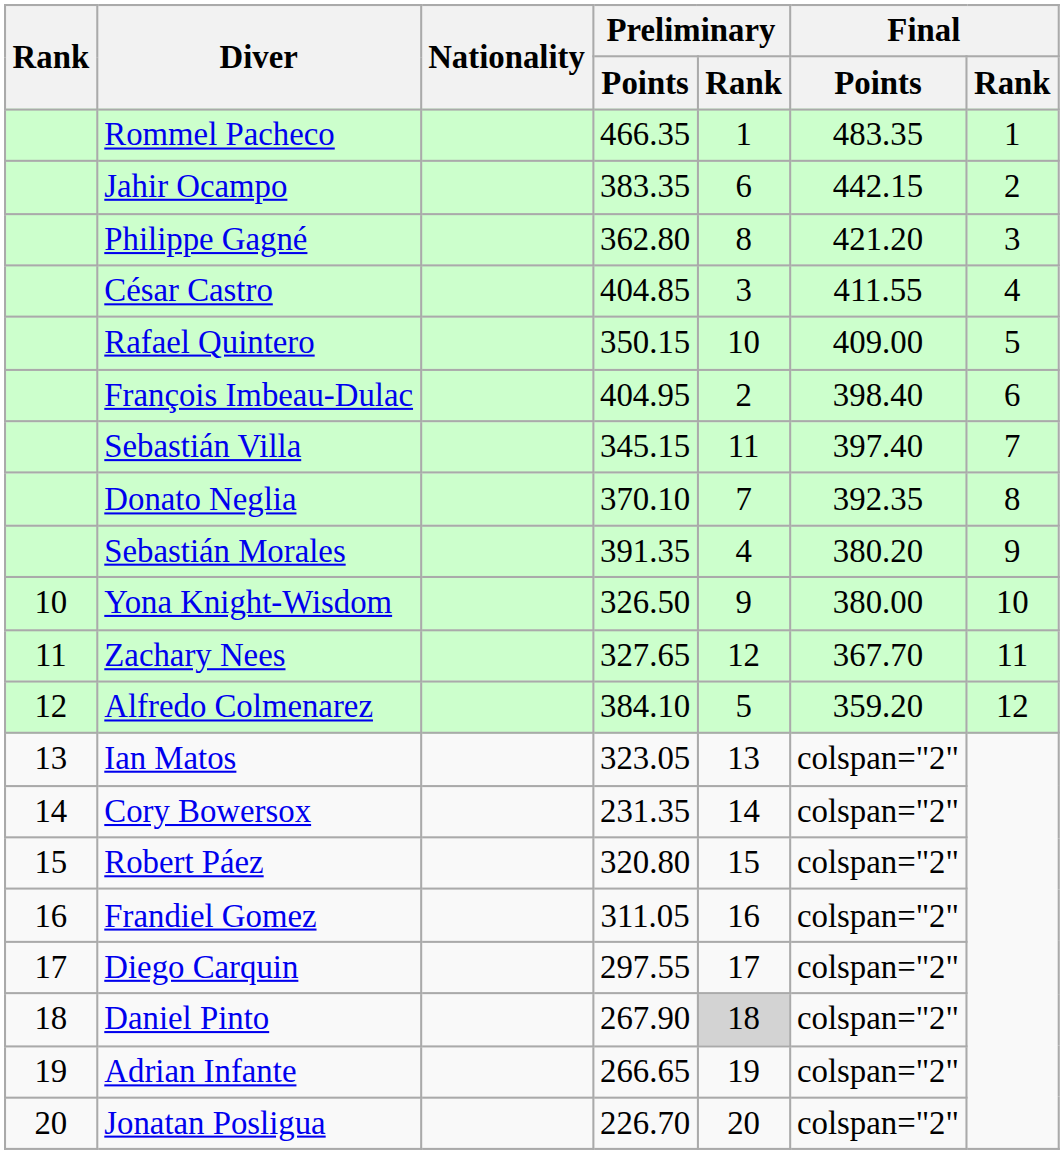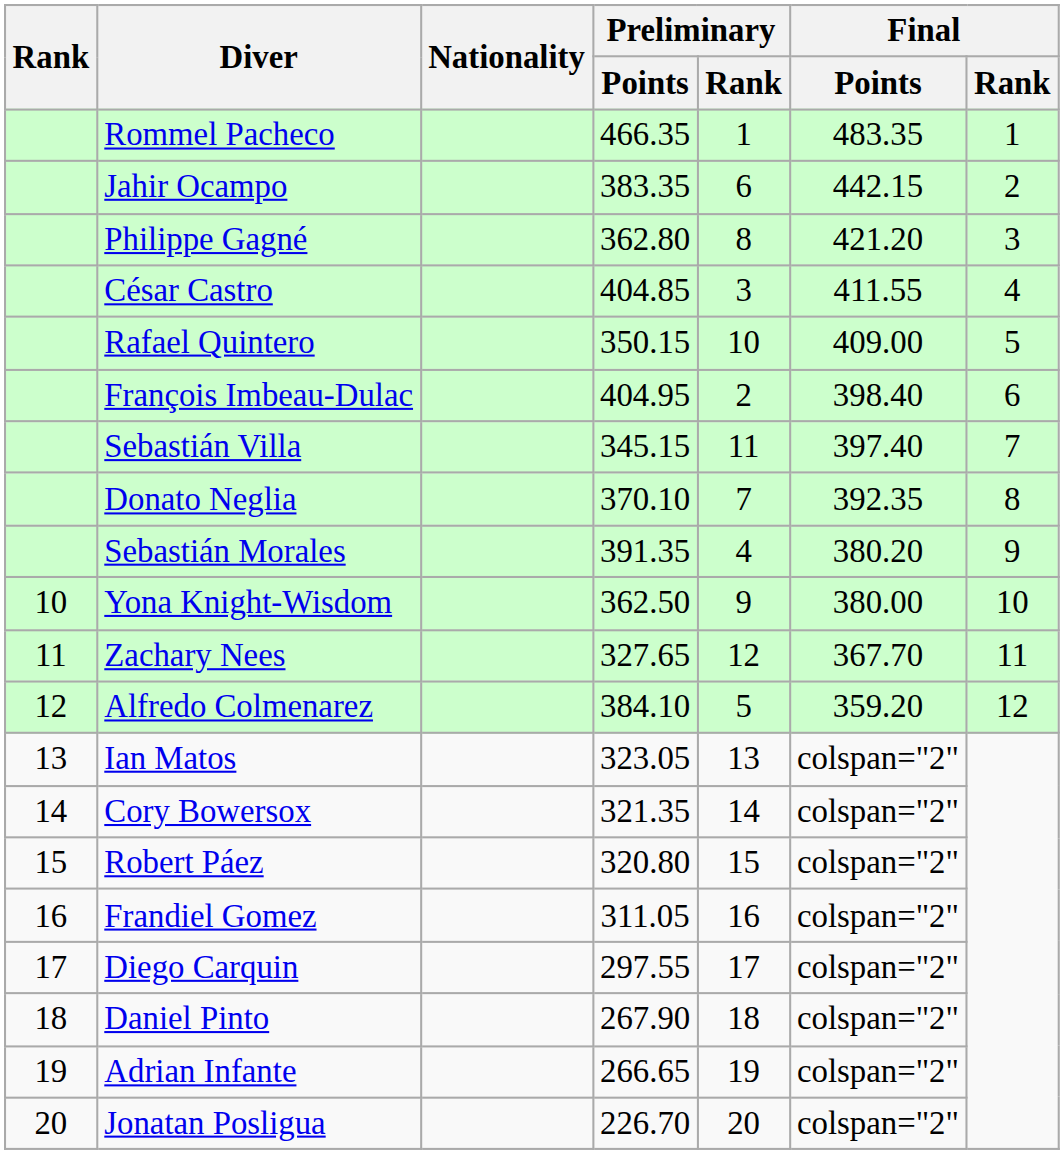(645, 602) 326.50 -> (645, 602) 362.50
(645, 810) 231.35 -> (645, 810) 321.35
(744, 1018) lightgrey background -> (744, 1018) no background
